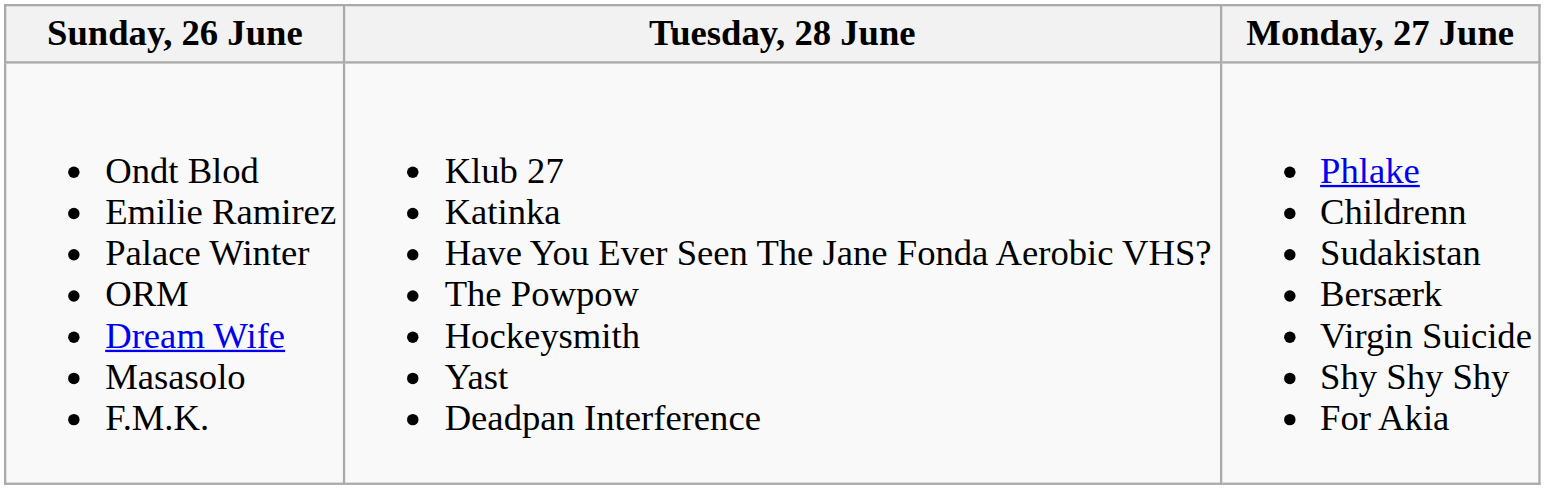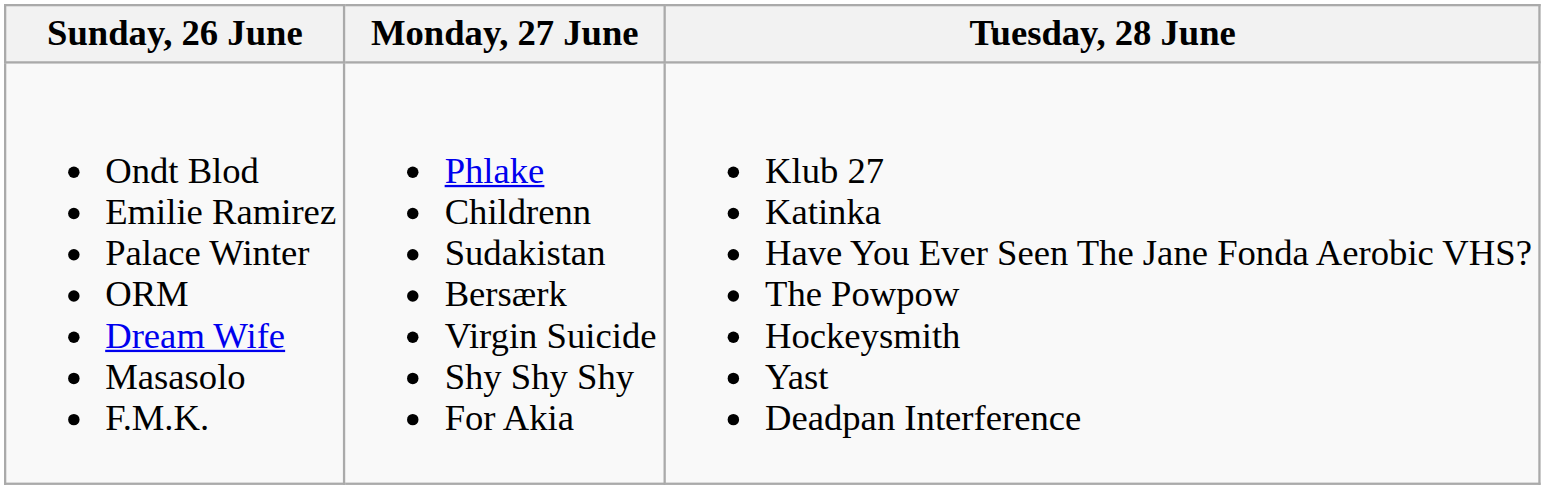columns swapped: (1380, 33) <-> (782, 33)
